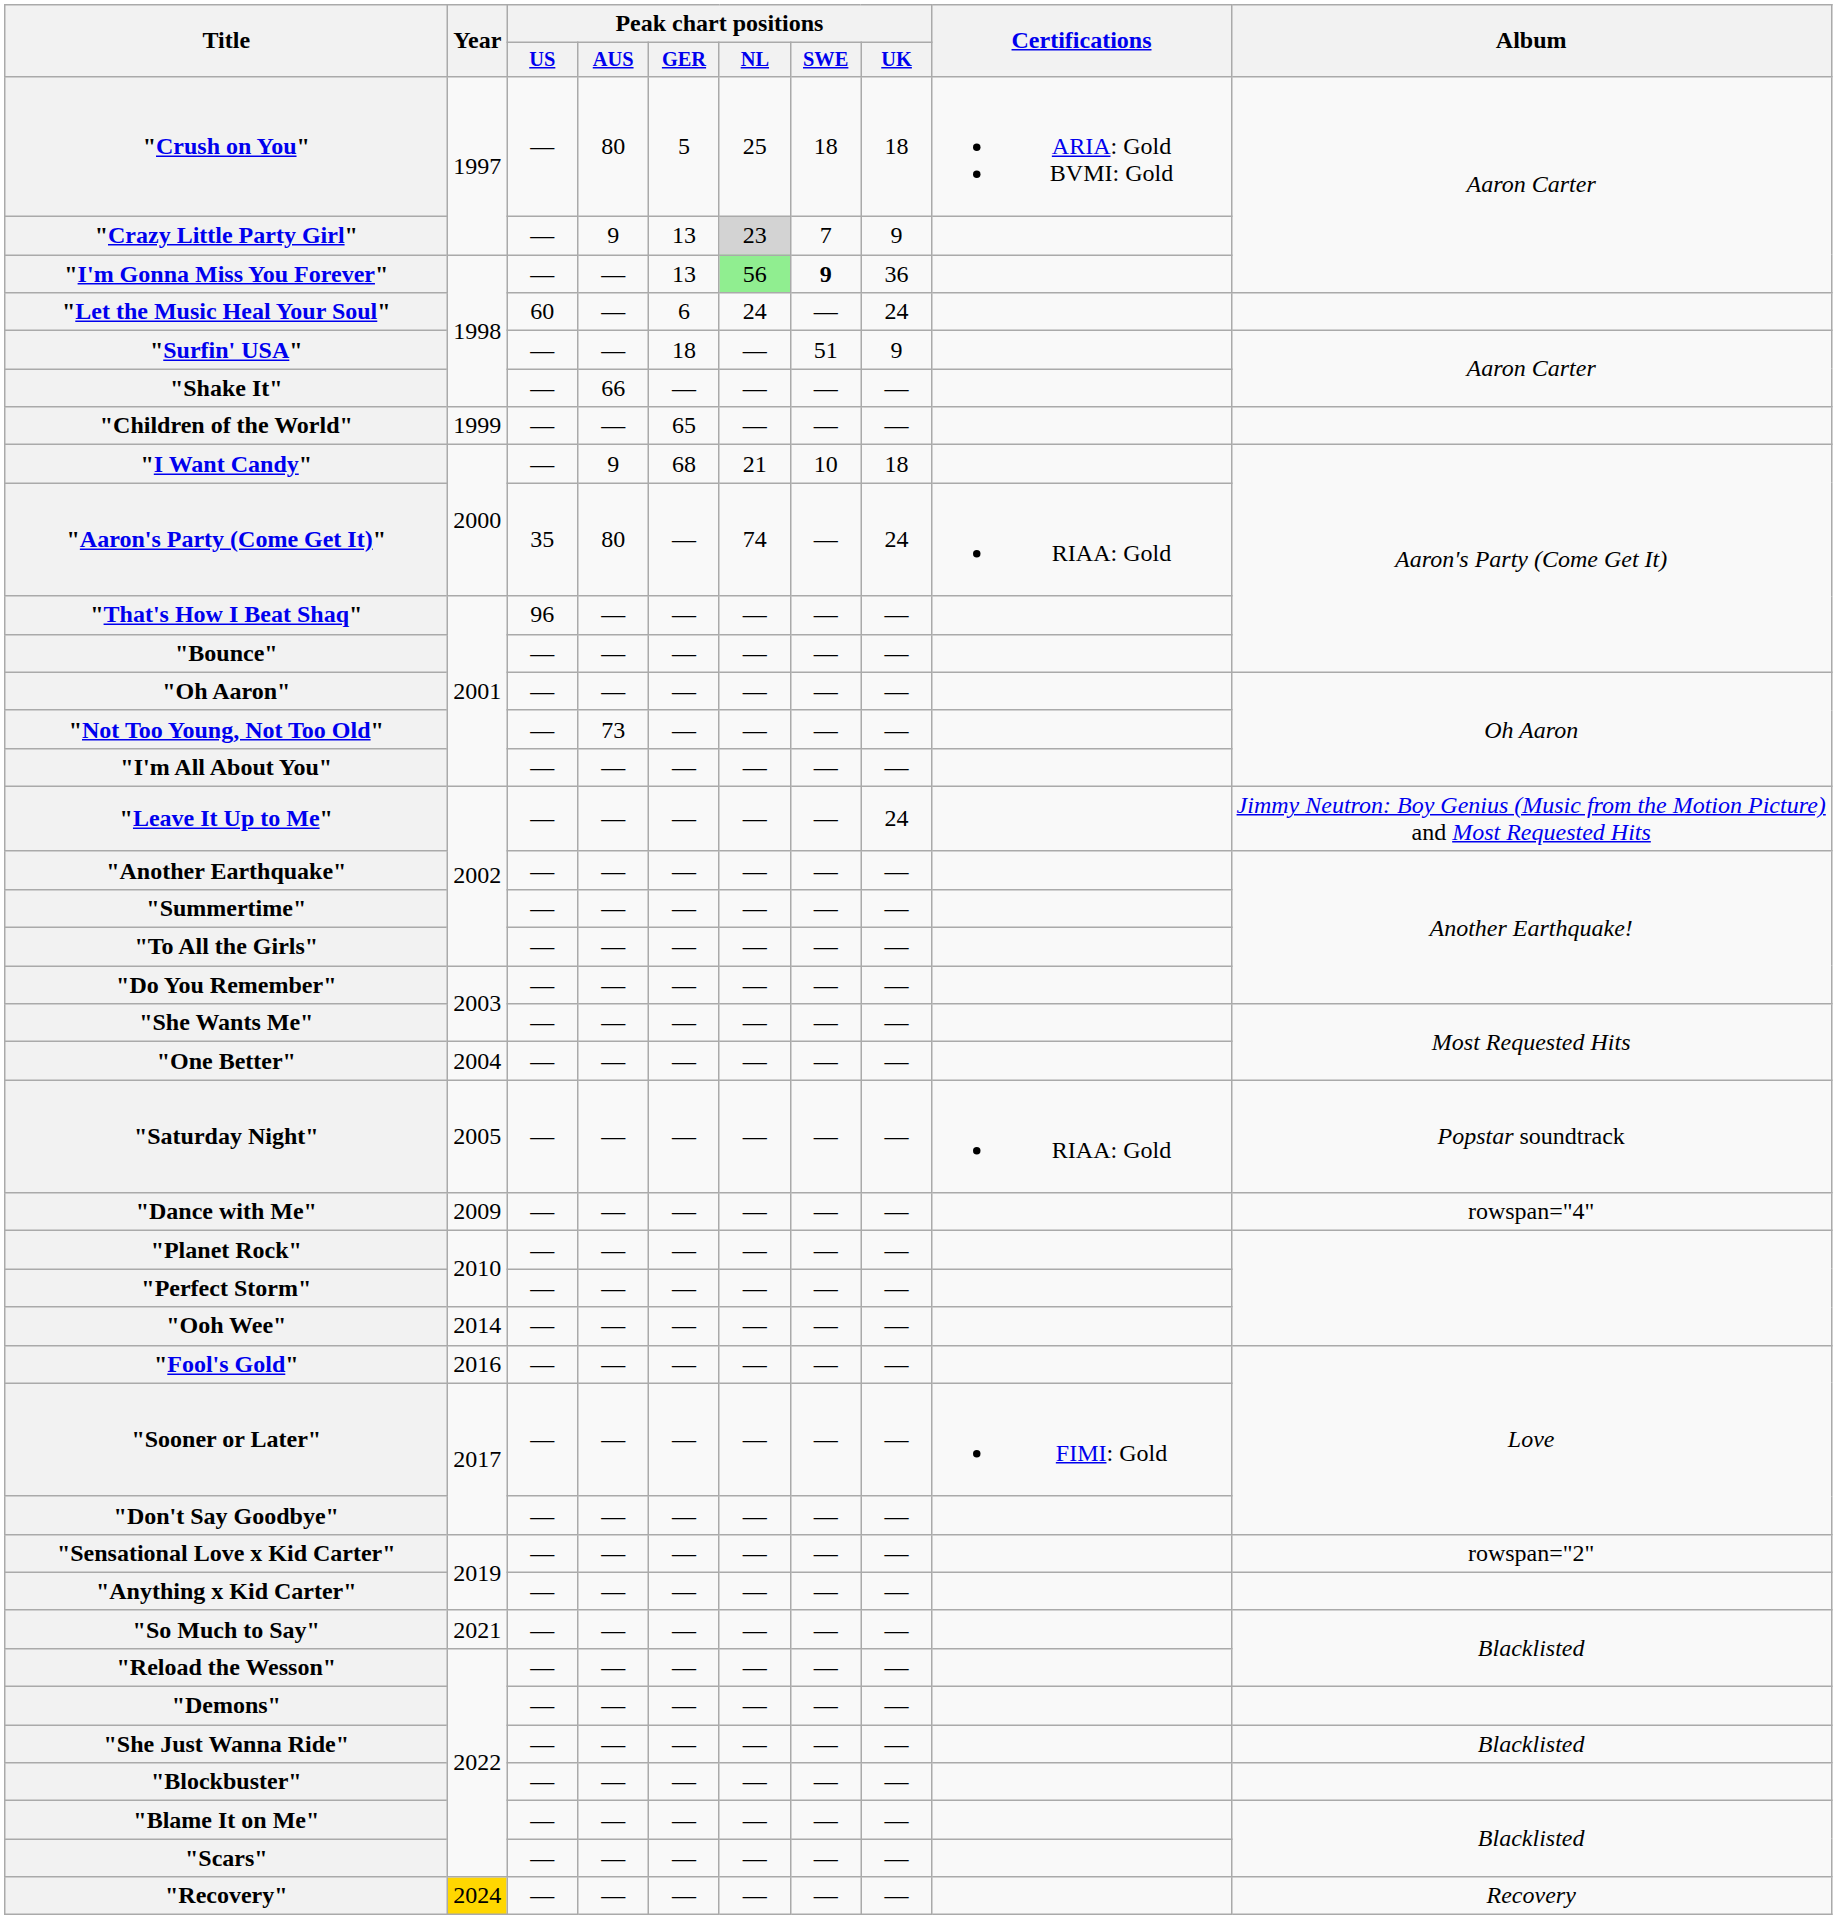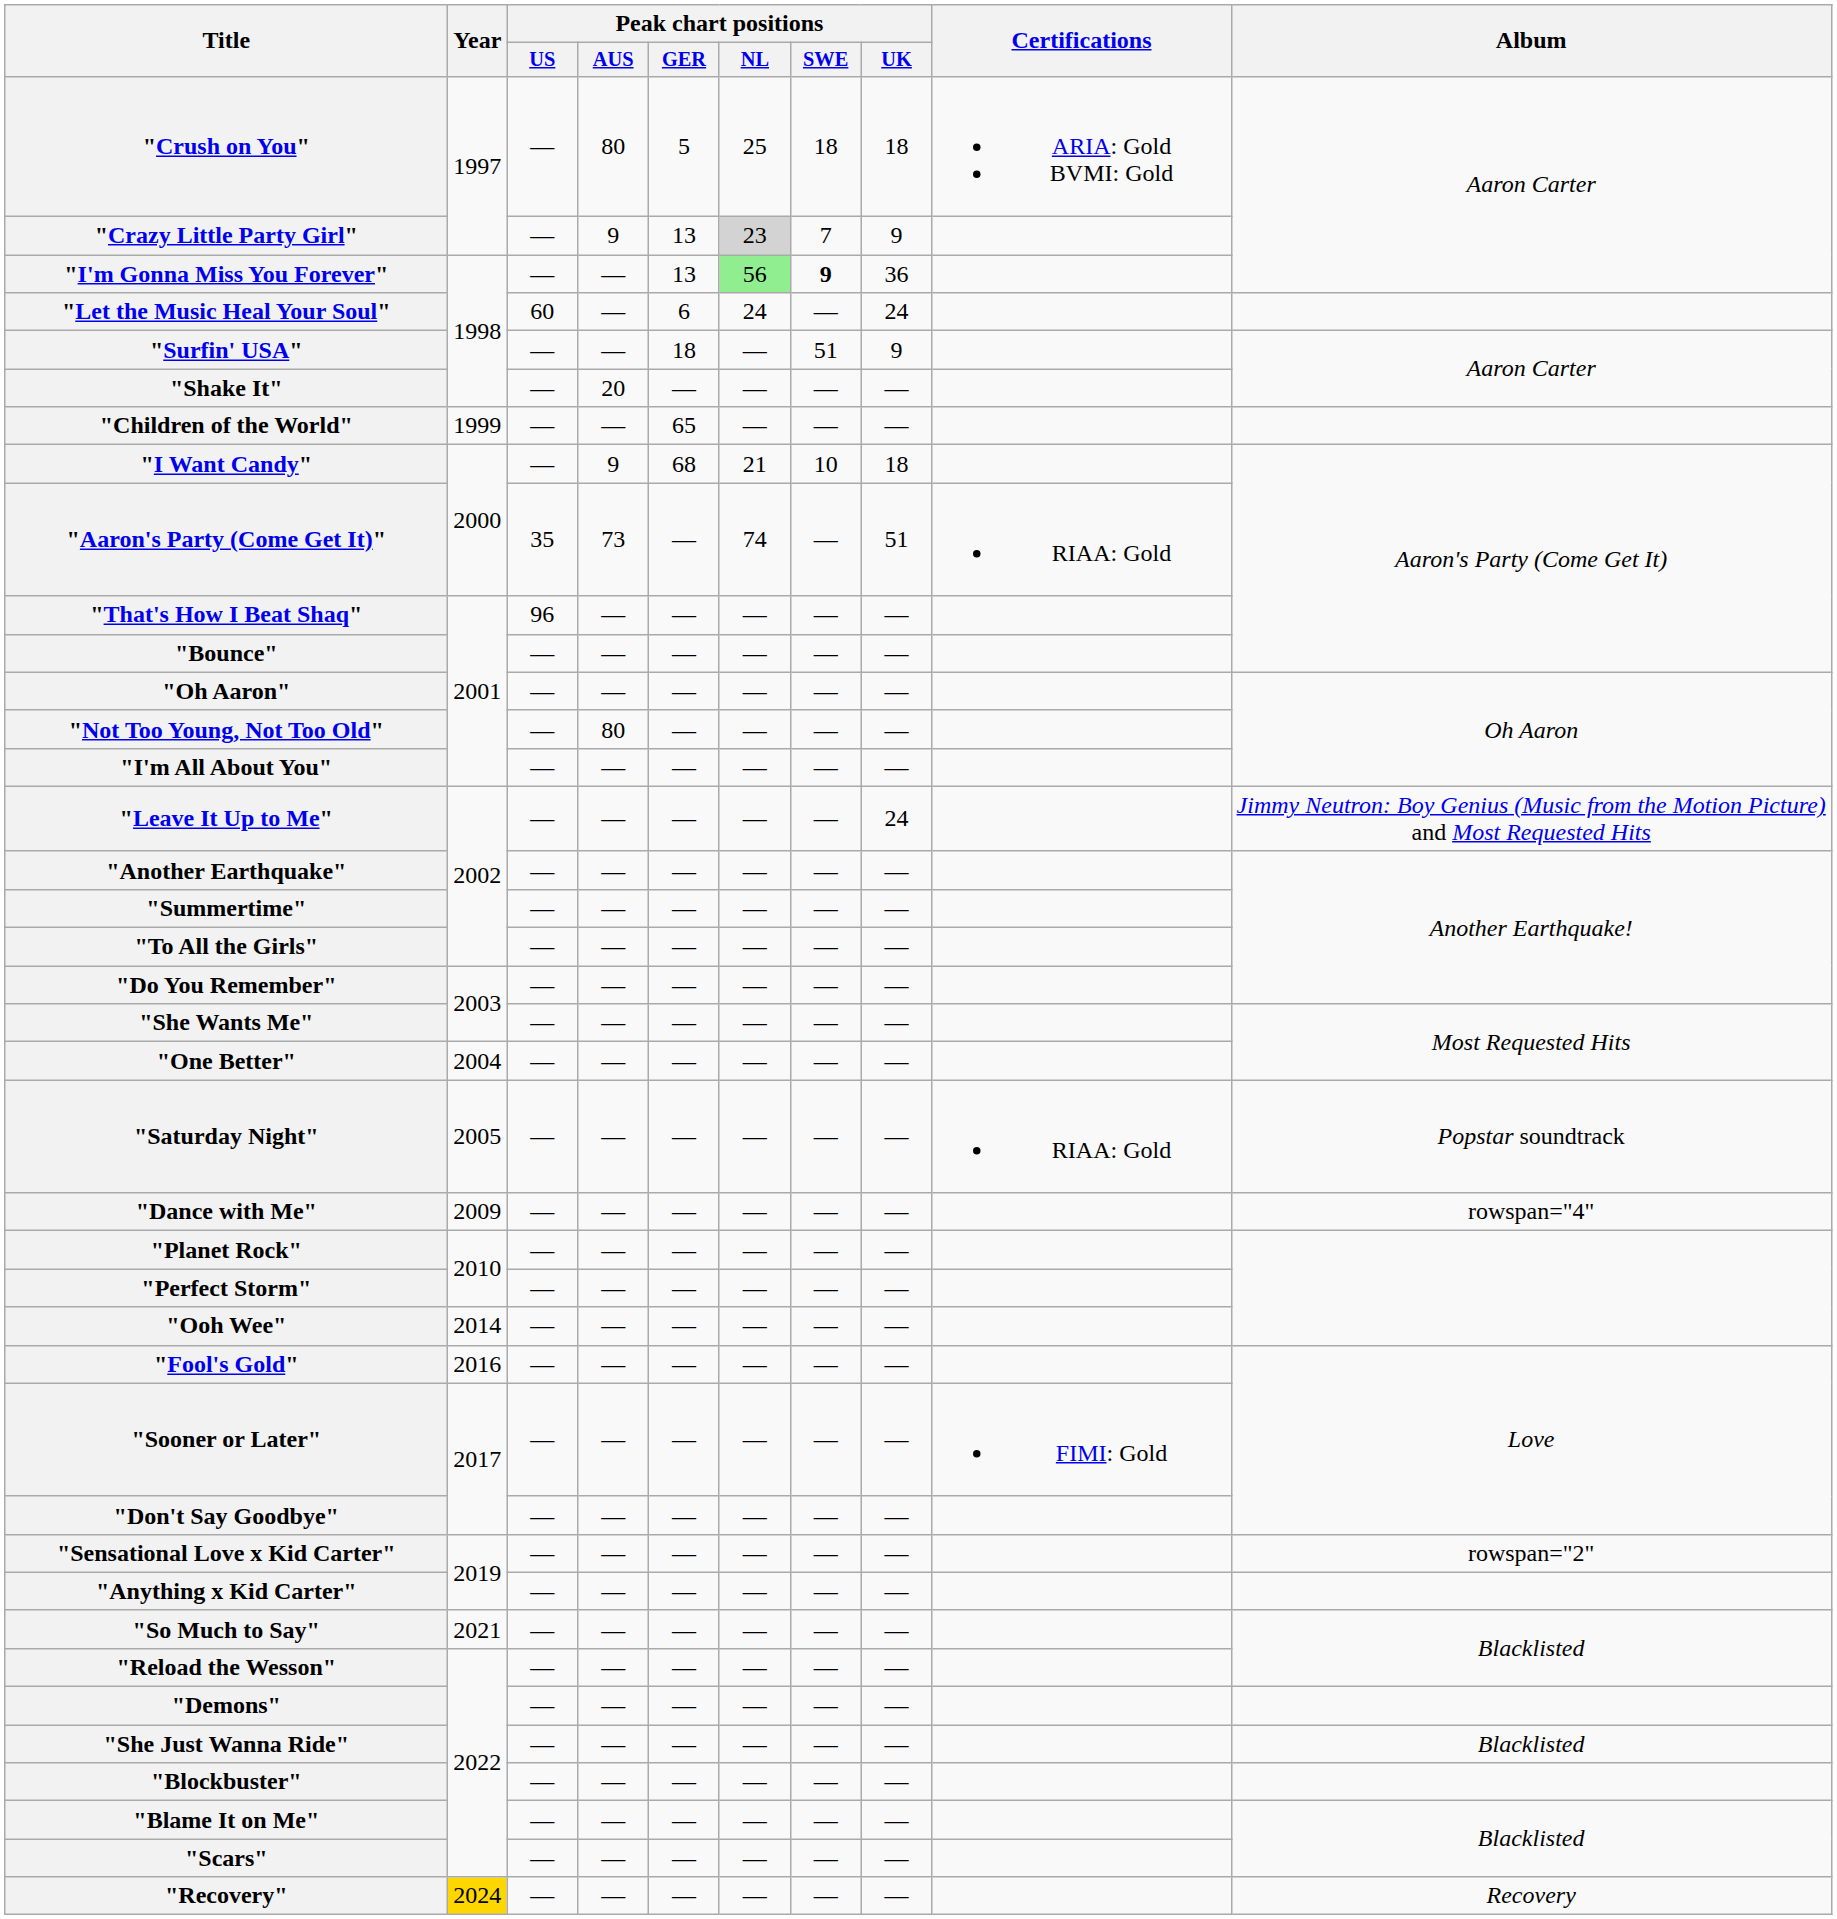(613, 387) 66 -> (613, 387) 20
(613, 539) 80 -> (613, 539) 73
(897, 539) 24 -> (897, 539) 51
(613, 728) 73 -> (613, 728) 80
